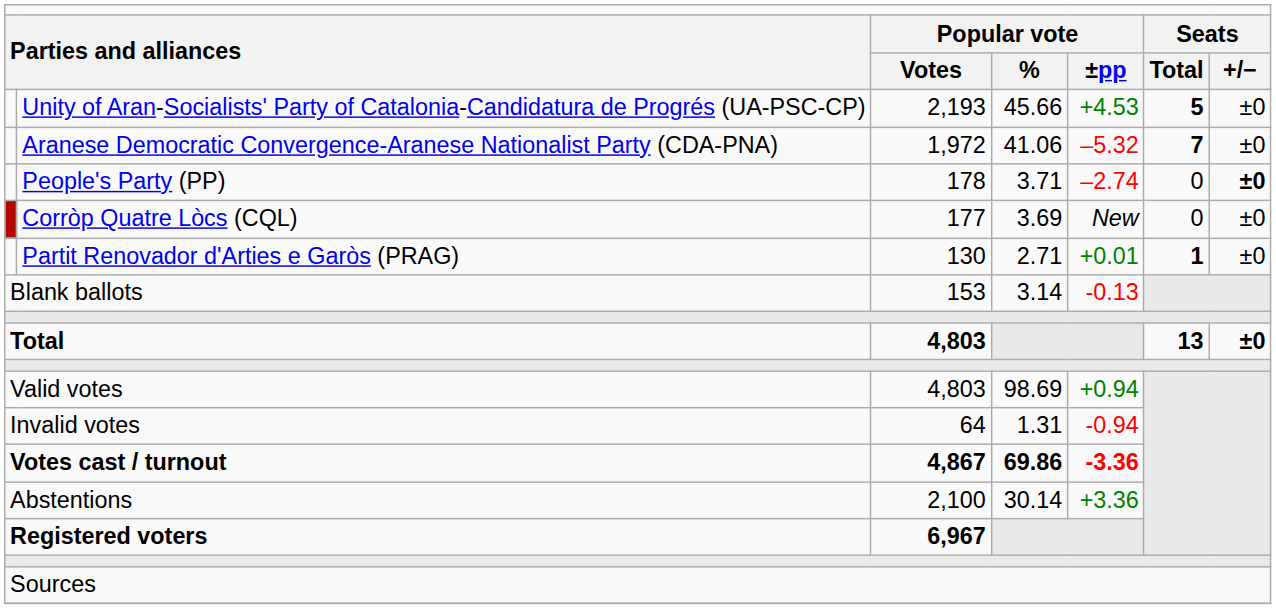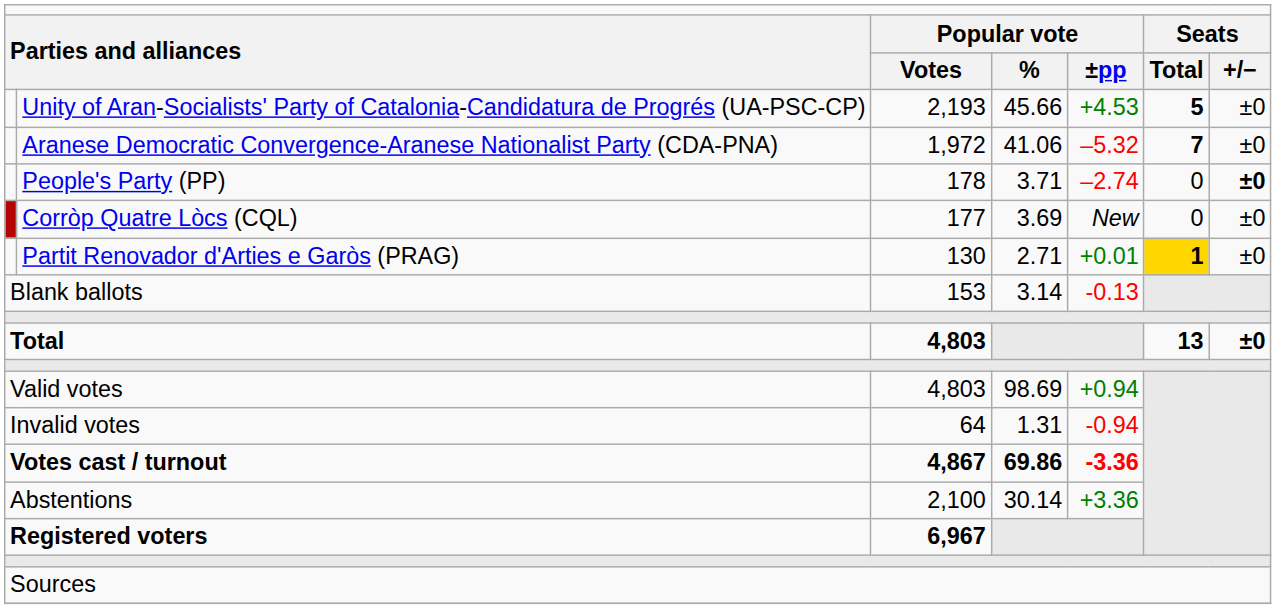(1197, 256) no background -> (1197, 256) gold background
